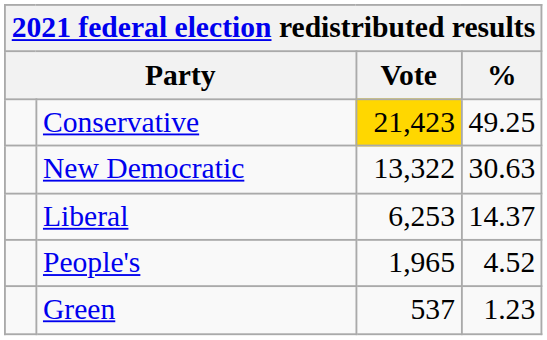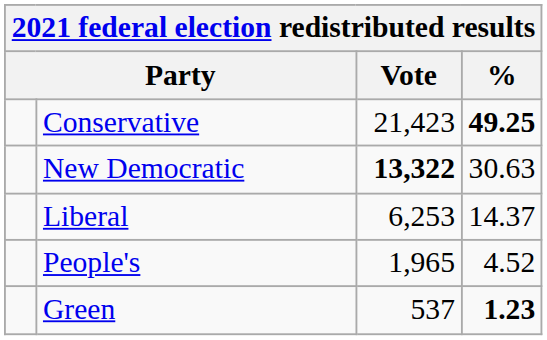(414, 121) gold background -> (414, 121) no background
(502, 121) normal -> (502, 121) bold
(414, 168) normal -> (414, 168) bold
(509, 309) normal -> (509, 309) bold
